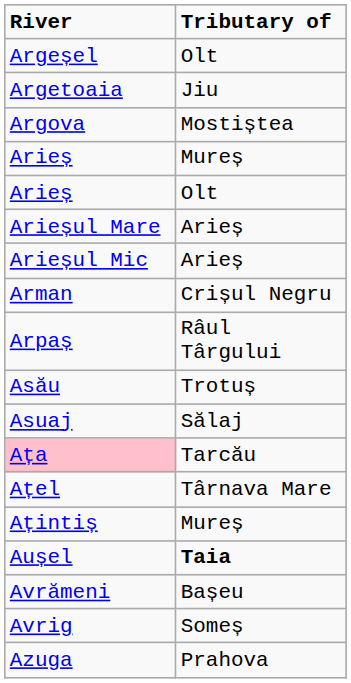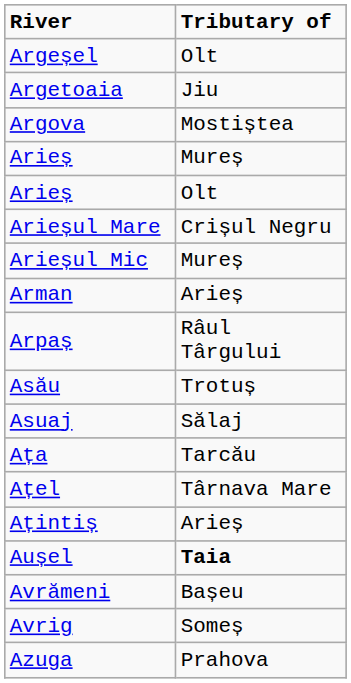(212, 227) Arieș -> (256, 227) Crișul Negru
(212, 261) Arieș -> (212, 261) Mureș
(256, 295) Crișul Negru -> (212, 295) Arieș
(29, 455) pink background -> (29, 455) no background
(212, 524) Mureș -> (212, 524) Arieș
